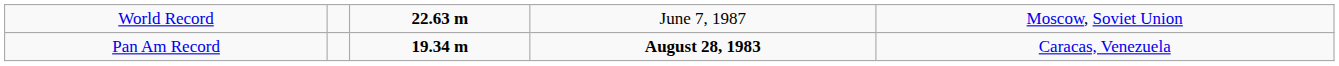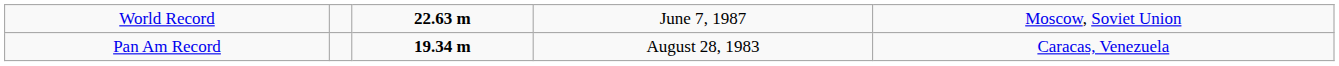(703, 46) bold -> (703, 46) normal
